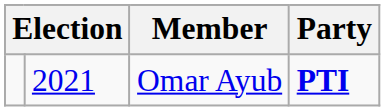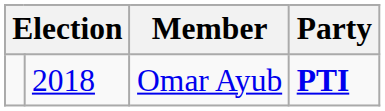(63, 79) 2021 -> (63, 79) 2018
